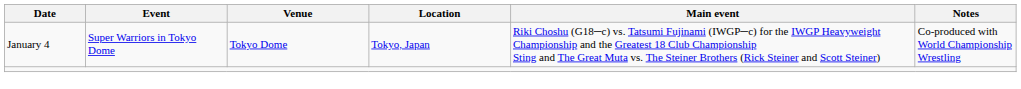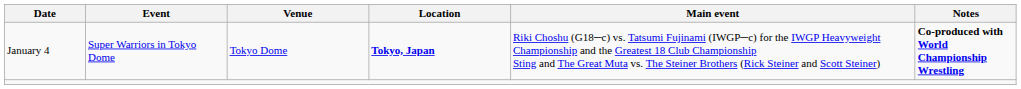(401, 44) normal -> (403, 50) bold
(965, 44) normal -> (960, 50) bold
